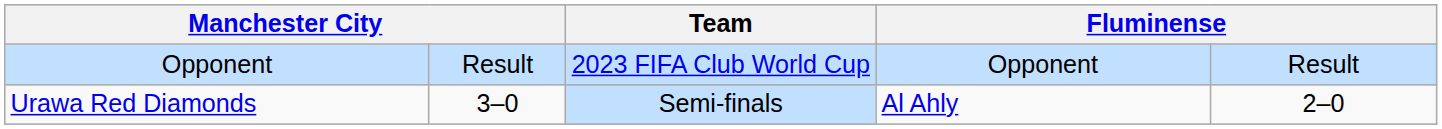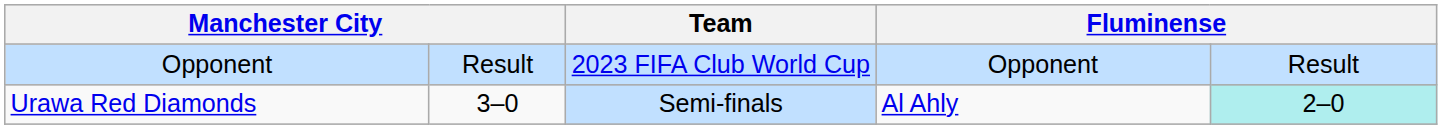(1323, 104) no background -> (1323, 104) paleturquoise background
